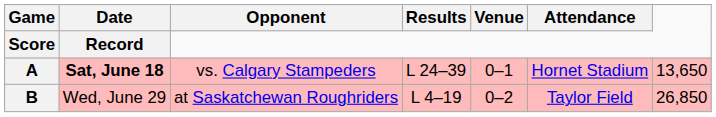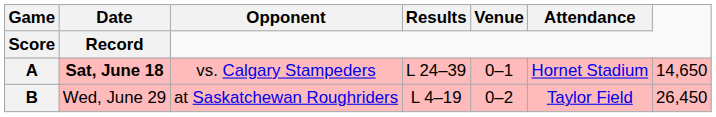(682, 71) 13,650 -> (682, 71) 14,650
(682, 97) 26,850 -> (682, 97) 26,450
